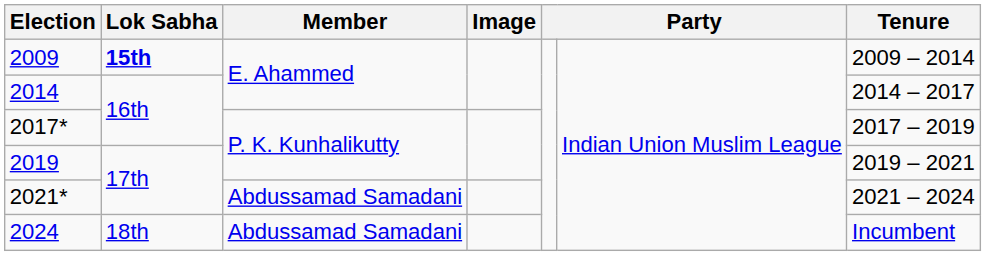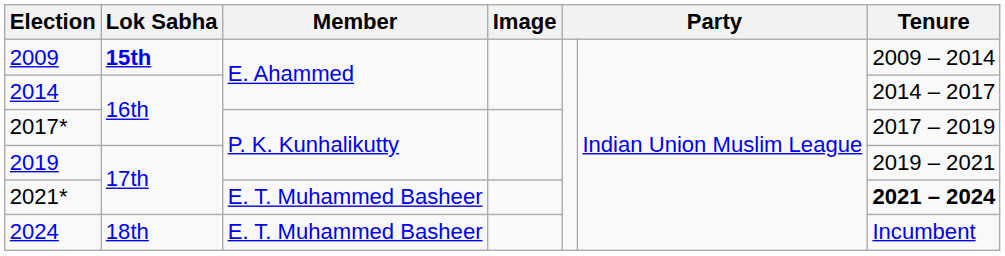(345, 197) Abdussamad Samadani -> (355, 197) E. T. Muhammed Basheer
(913, 197) normal -> (934, 197) bold
(345, 232) Abdussamad Samadani -> (355, 232) E. T. Muhammed Basheer
